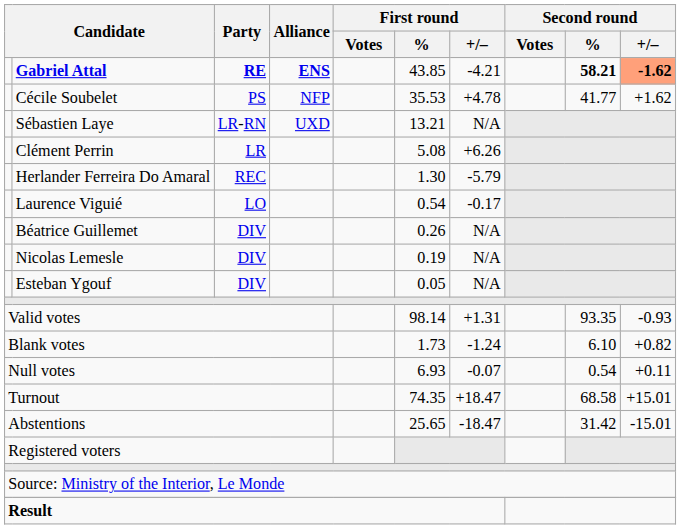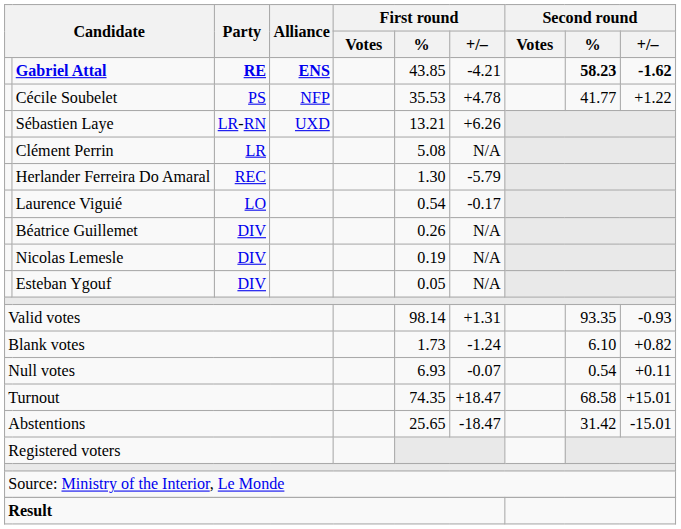(598, 71) 58.21 -> (598, 71) 58.23
(655, 71) lightsalmon background -> (655, 71) no background
(653, 97) +1.62 -> (653, 97) +1.22
(487, 124) N/A -> (482, 124) +6.26
(482, 150) +6.26 -> (487, 150) N/A
